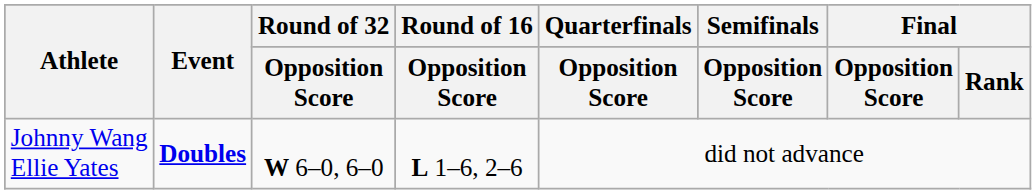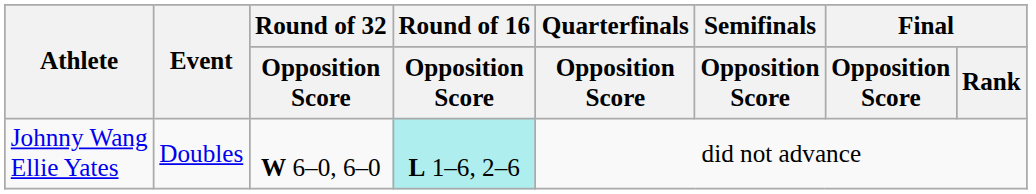(203, 153) bold -> (201, 153) normal
(467, 168) no background -> (464, 168) paleturquoise background
